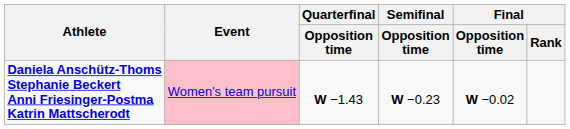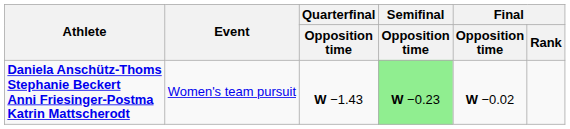(232, 92) pink background -> (232, 92) no background
(416, 99) no background -> (416, 99) lightgreen background
